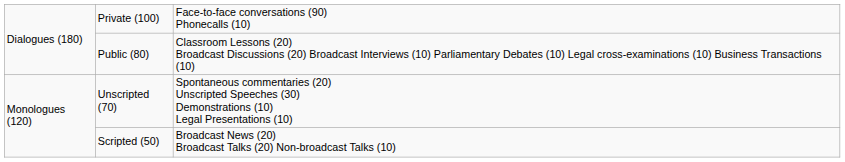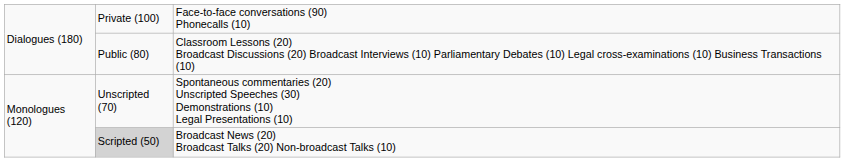(129, 142) no background -> (129, 142) lightgrey background
